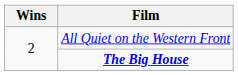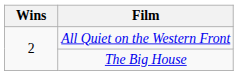(146, 59) bold -> (146, 59) normal
